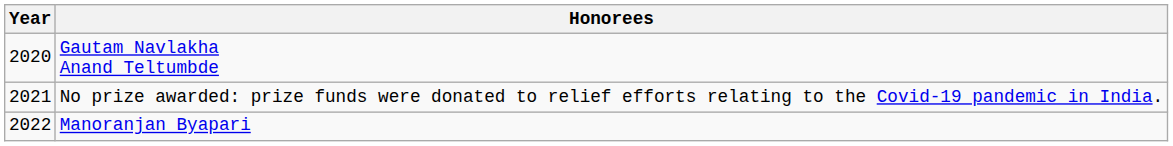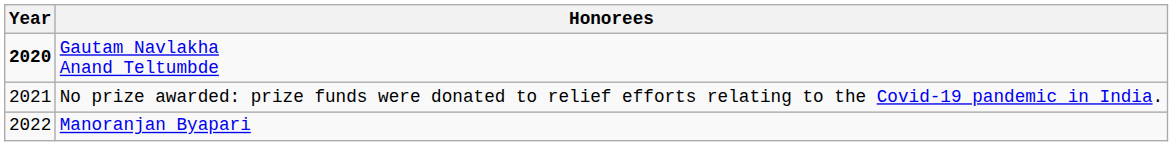(30, 58) normal -> (30, 58) bold
